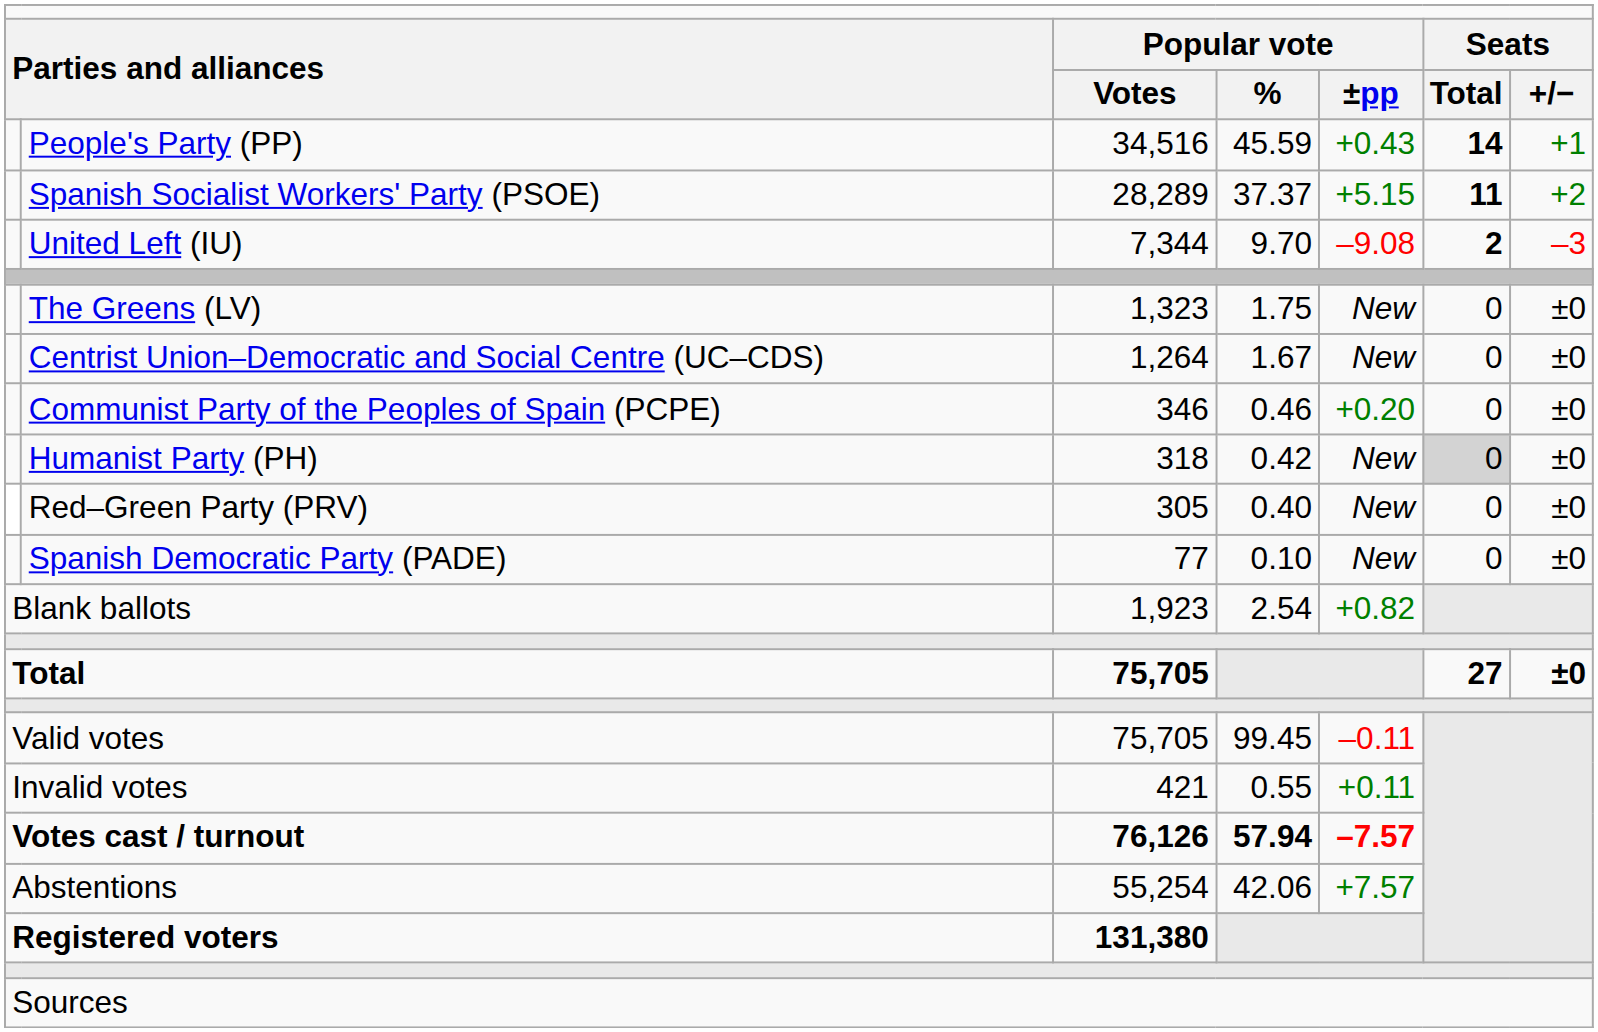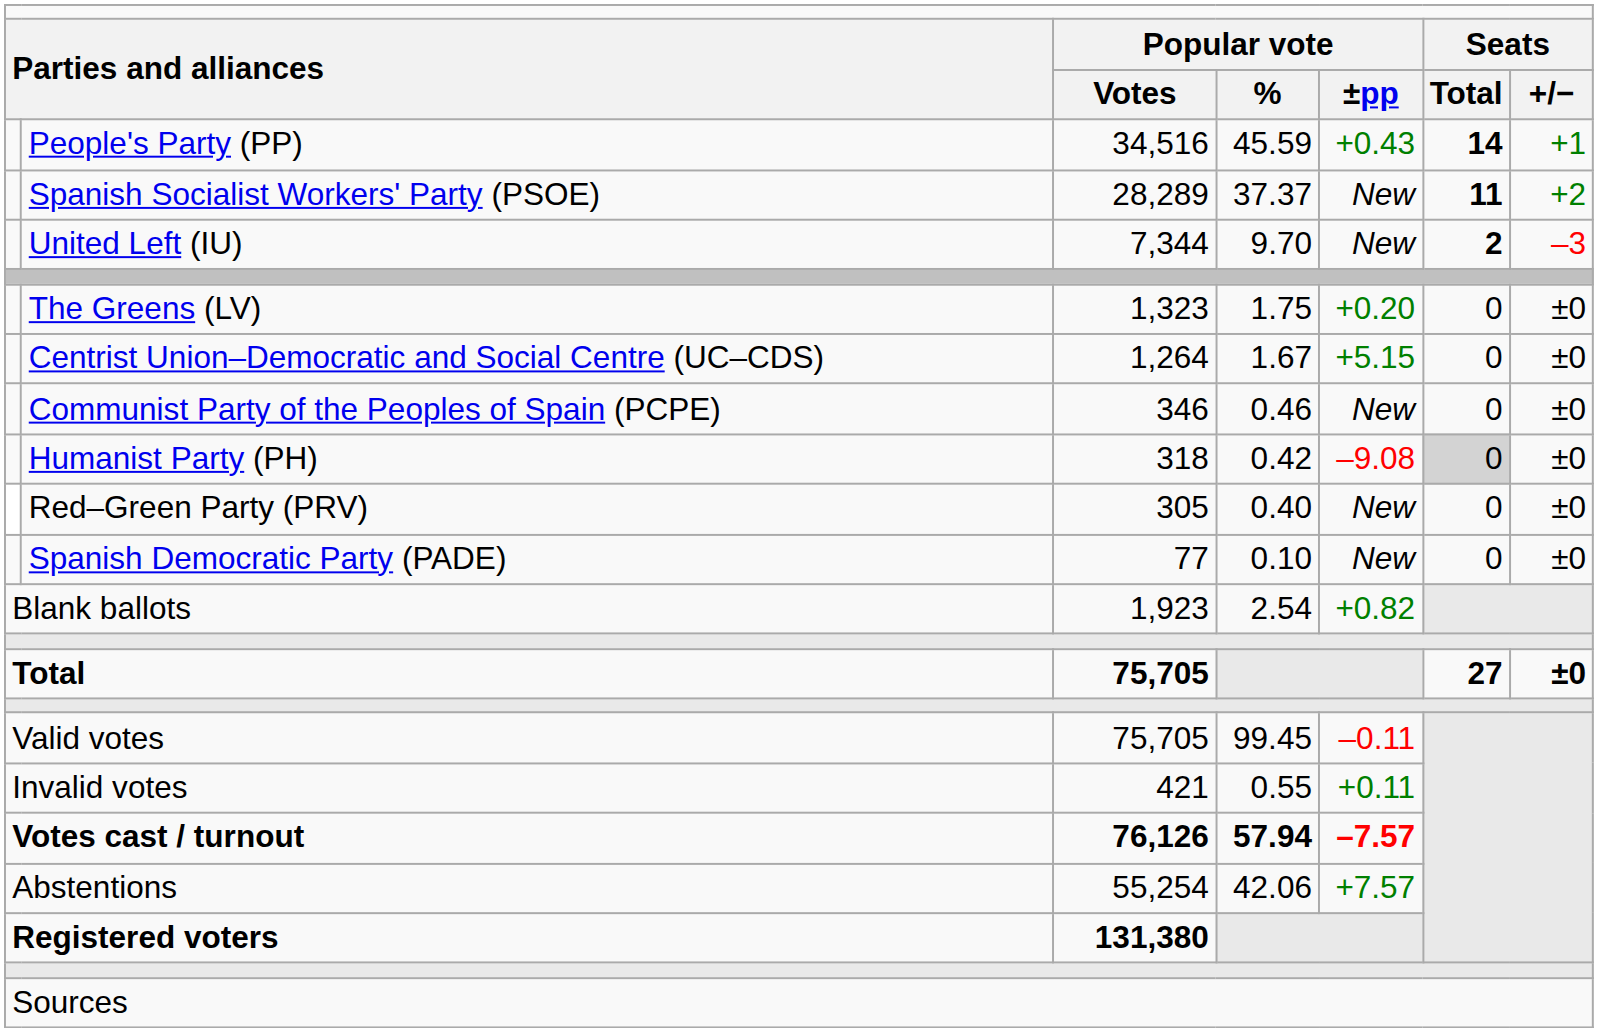(1375, 193) +5.15 -> (1384, 193) New
(1376, 243) –9.08 -> (1384, 243) New
(1384, 308) New -> (1375, 308) +0.20
(1384, 358) New -> (1375, 358) +5.15
(1375, 408) +0.20 -> (1384, 408) New
(1384, 458) New -> (1376, 458) –9.08
